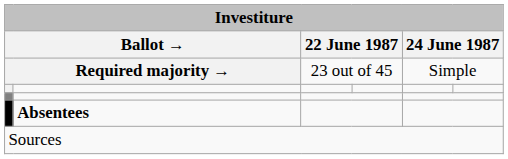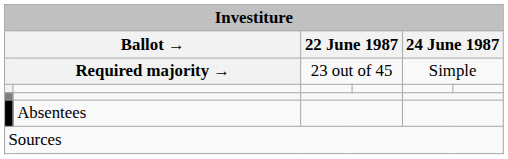(53, 113) bold -> (52, 113) normal
